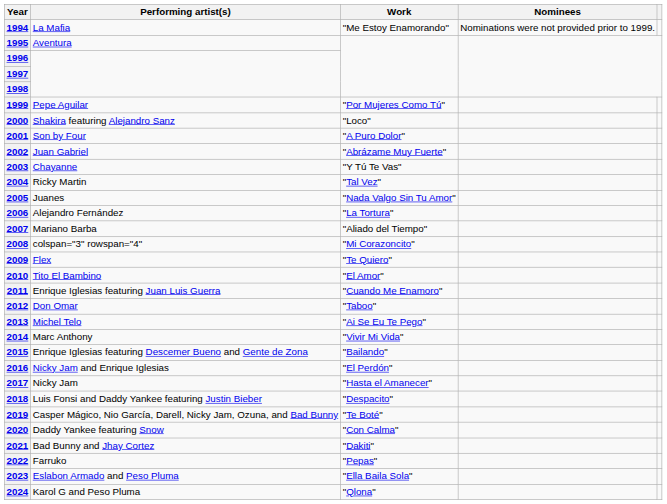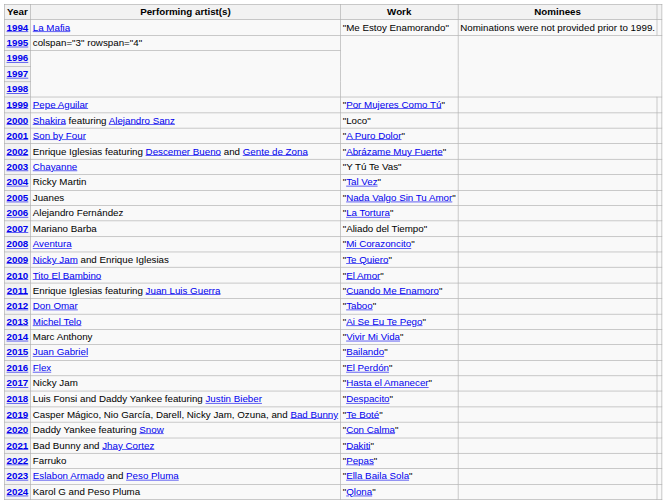(52, 43) Aventura -> (87, 43) colspan="3" rowspan="4"
(60, 151) Juan Gabriel -> (170, 151) Enrique Iglesias featuring Descemer Bueno and Gente de Zona
(87, 244) colspan="3" rowspan="4" -> (52, 244) Aventura
(42, 259) Flex -> (101, 259) Nicky Jam and Enrique Iglesias
(170, 352) Enrique Iglesias featuring Descemer Bueno and Gente de Zona -> (60, 352) Juan Gabriel
(101, 368) Nicky Jam and Enrique Iglesias -> (42, 368) Flex
